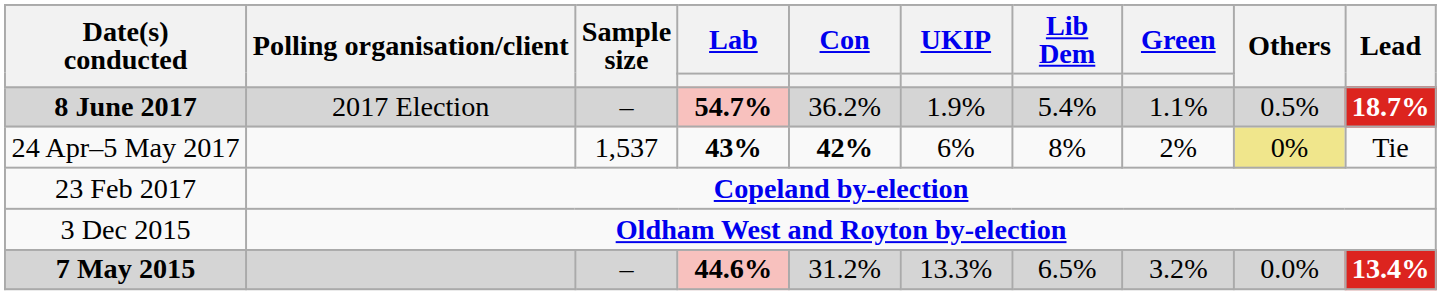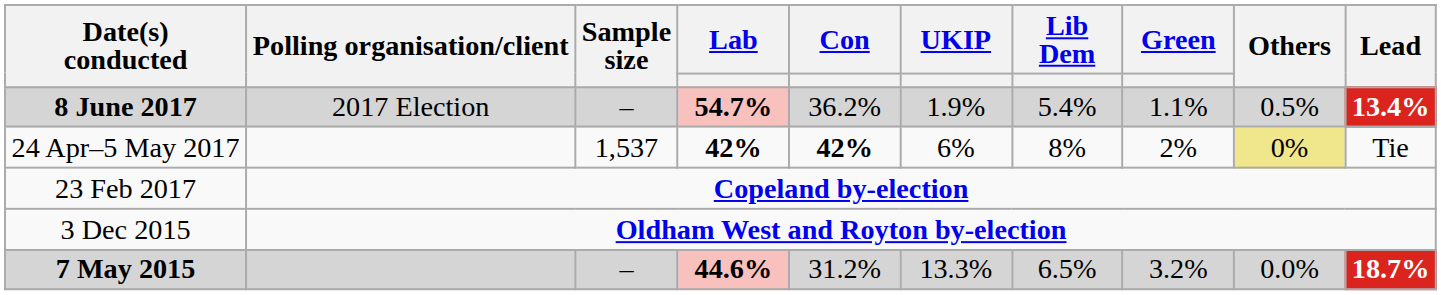(1391, 107) 18.7% -> (1391, 107) 13.4%
(733, 148) 43% -> (733, 148) 42%
(1391, 270) 13.4% -> (1391, 270) 18.7%
